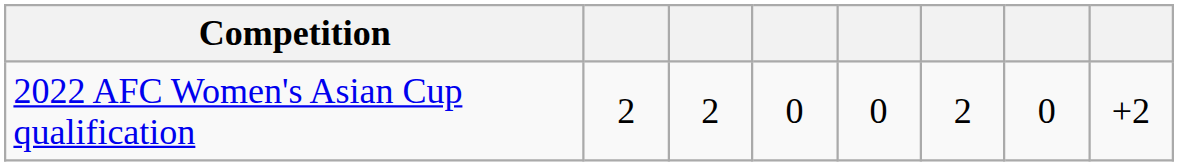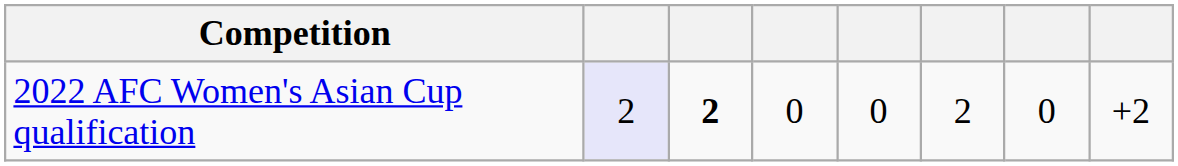(626, 110) no background -> (626, 110) lavender background
(710, 110) normal -> (710, 110) bold
